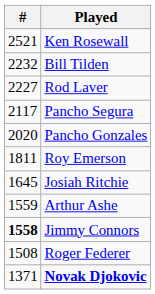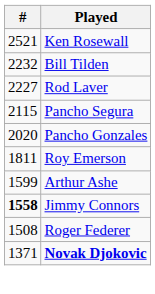(22, 111) 2117 -> (22, 111) 2115
- row: (86, 182)
(23, 205) 1559 -> (23, 182) 1599
